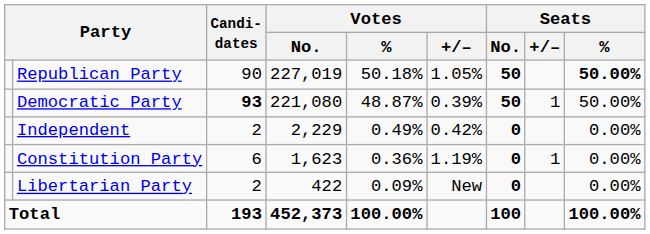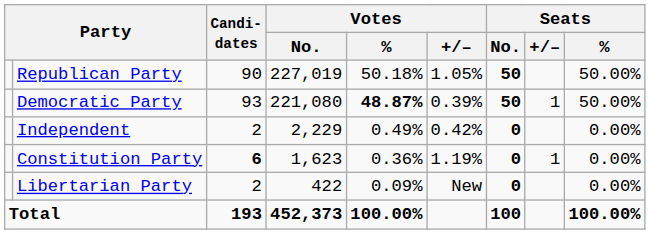(610, 75) bold -> (610, 75) normal
(252, 103) bold -> (252, 103) normal
(392, 103) normal -> (392, 103) bold
(257, 158) normal -> (257, 158) bold
